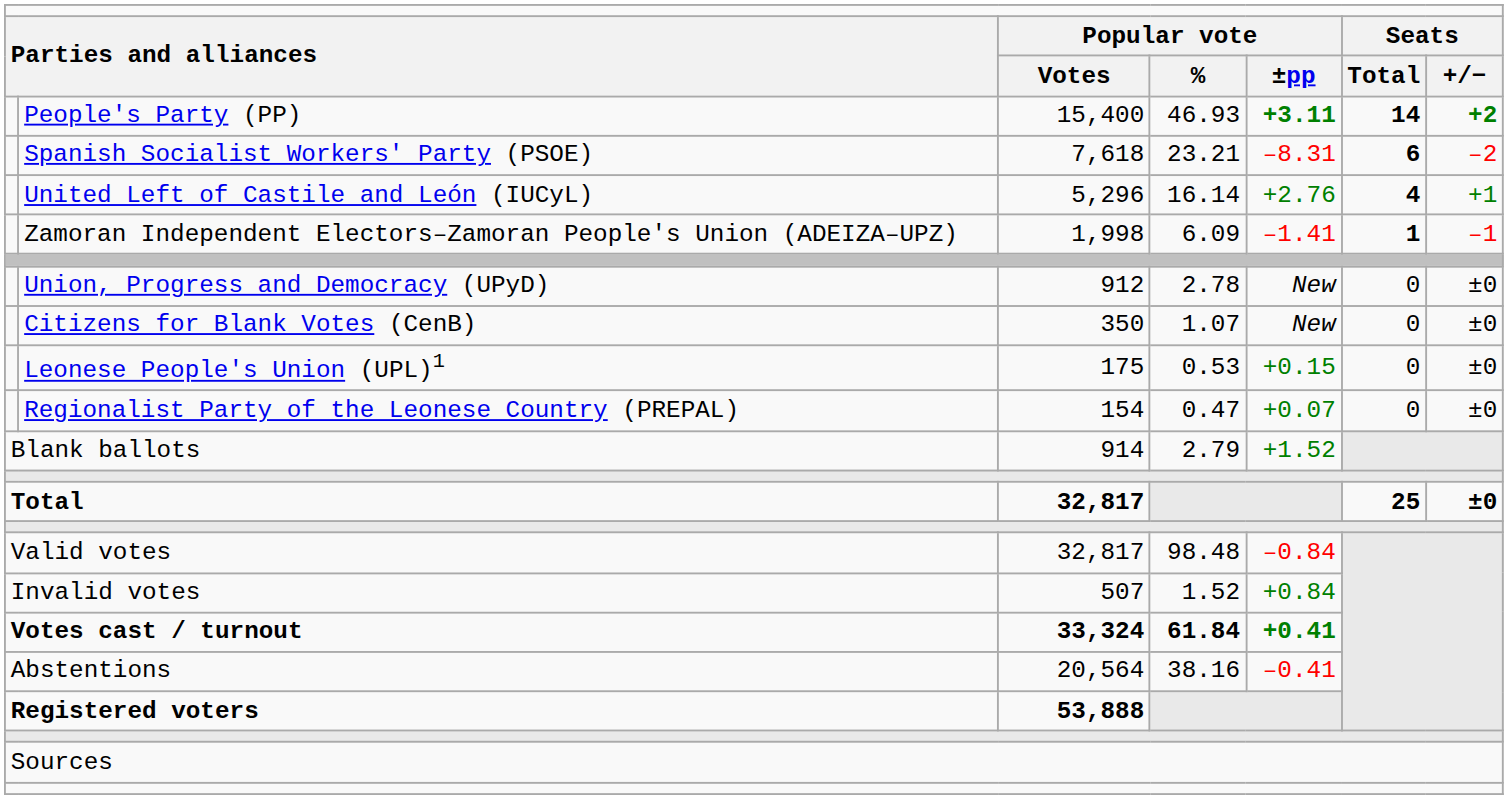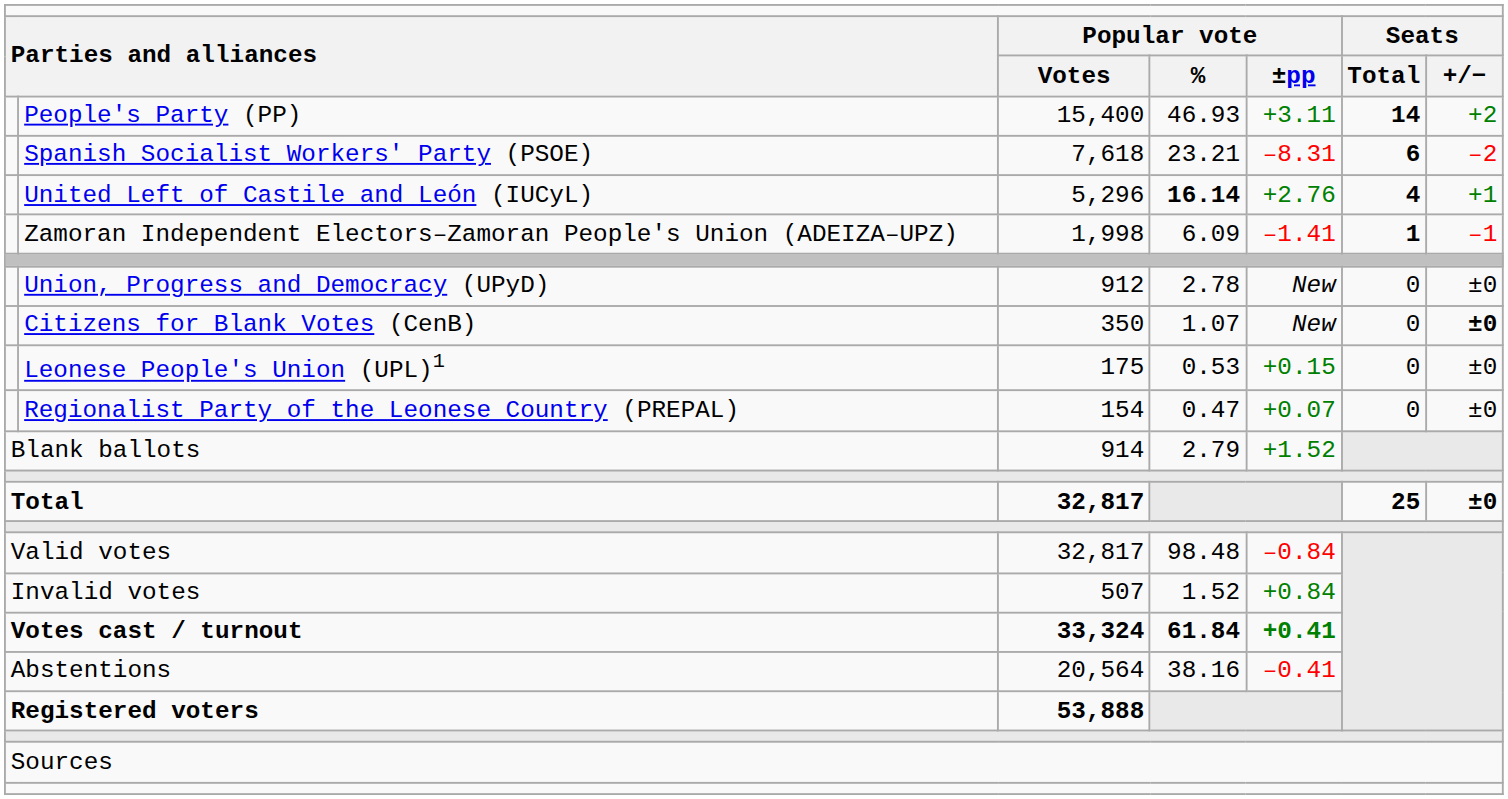(1299, 116) bold -> (1299, 116) normal
(1483, 116) bold -> (1483, 116) normal
(1204, 195) normal -> (1204, 195) bold
(1483, 325) normal -> (1483, 325) bold
